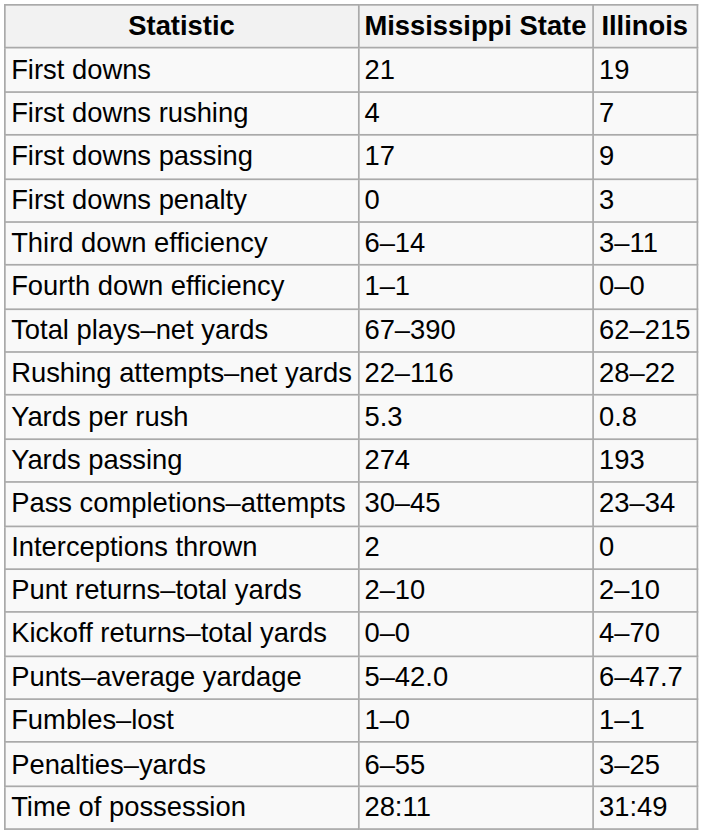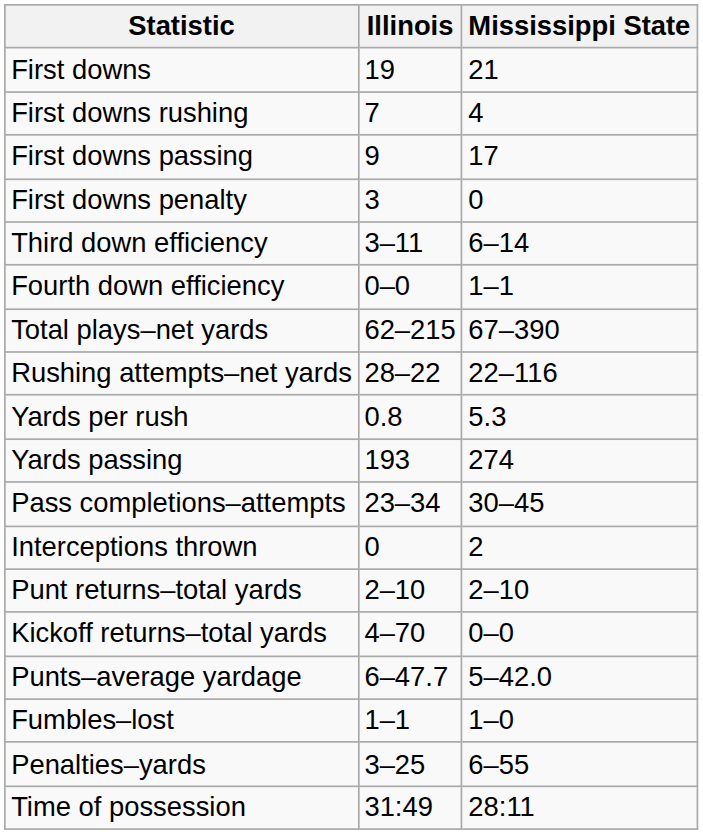columns swapped: (475, 26) <-> (645, 26)
